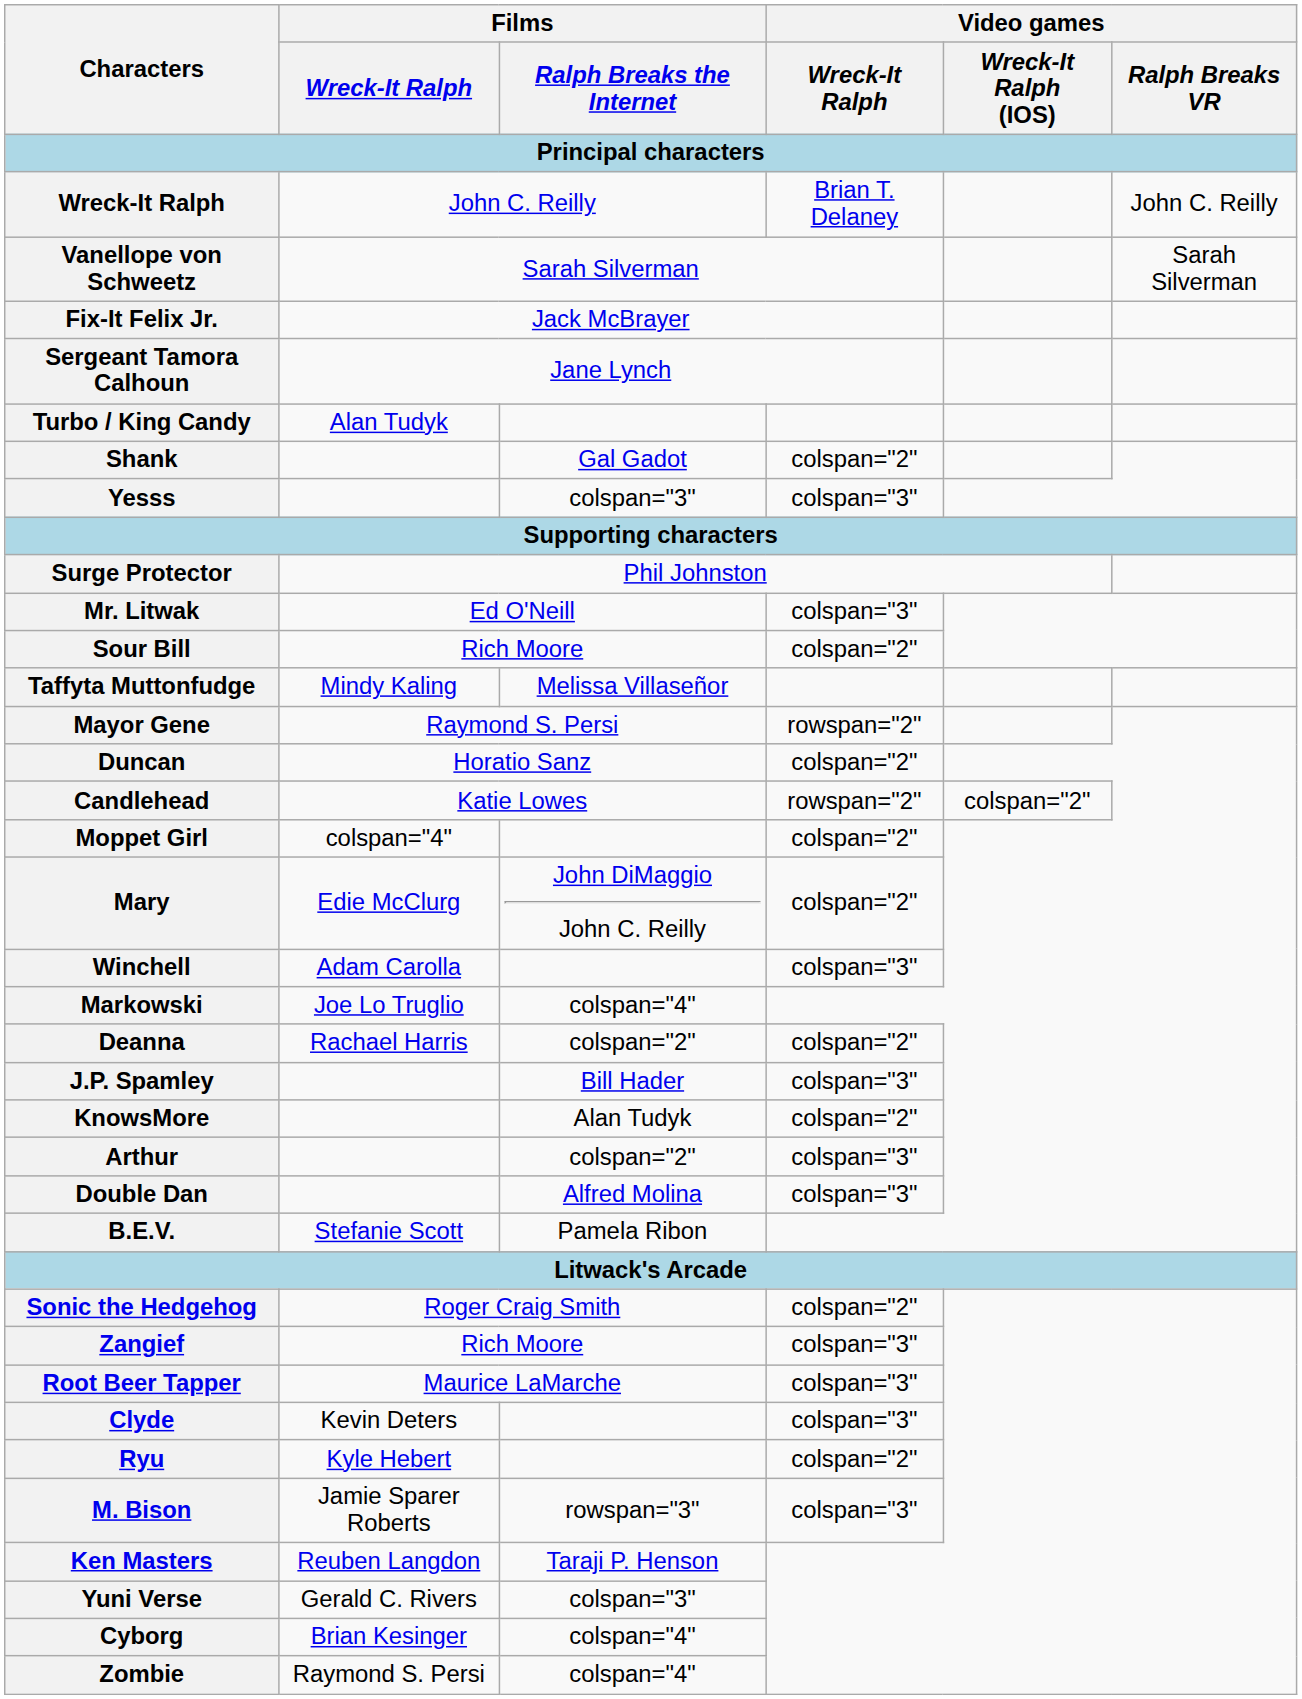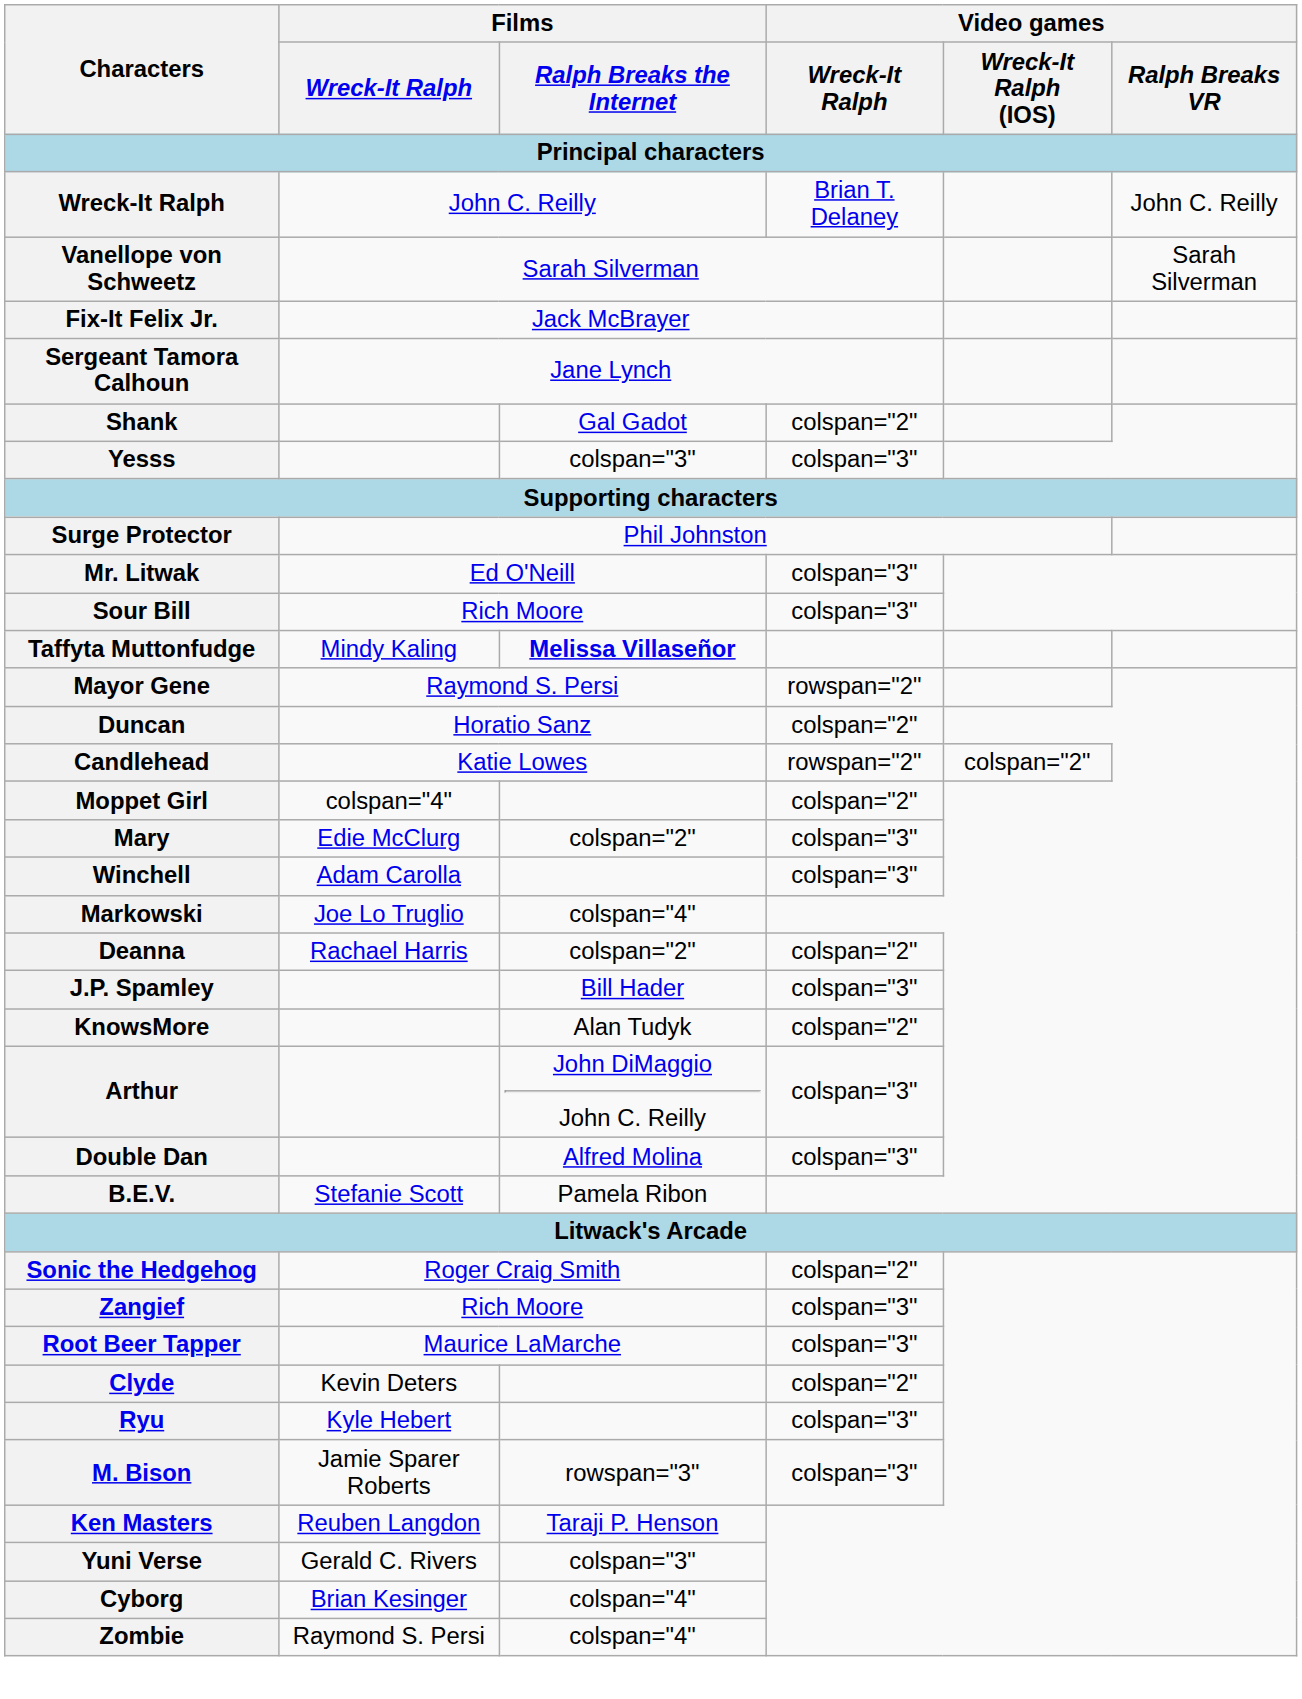- row: (142, 422)
(854, 649) colspan="2" -> (854, 611) colspan="3"
(632, 686) normal -> (632, 649) bold
(632, 902) John DiMaggio John C. Reilly -> (632, 838) colspan="2"
(854, 902) colspan="2" -> (854, 838) colspan="3"
(632, 1156) colspan="2" -> (632, 1091) John DiMaggio John C. Reilly
(854, 1421) colspan="3" -> (854, 1383) colspan="2"
(854, 1458) colspan="2" -> (854, 1421) colspan="3"
